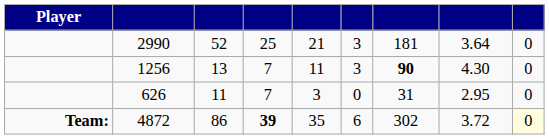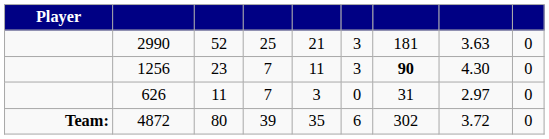(475, 43) 3.64 -> (475, 43) 3.63
(219, 69) 13 -> (219, 69) 23
(475, 95) 2.95 -> (475, 95) 2.97
(219, 120) 86 -> (219, 120) 80
(268, 120) bold -> (268, 120) normal
(528, 120) lightyellow background -> (528, 120) no background
